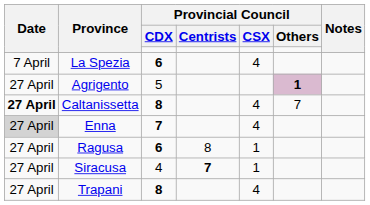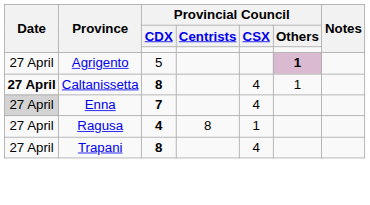- row: (100, 63)
(297, 105) 7 -> (297, 84) 1
(159, 147) 6 -> (159, 126) 4
- row: (100, 168)
